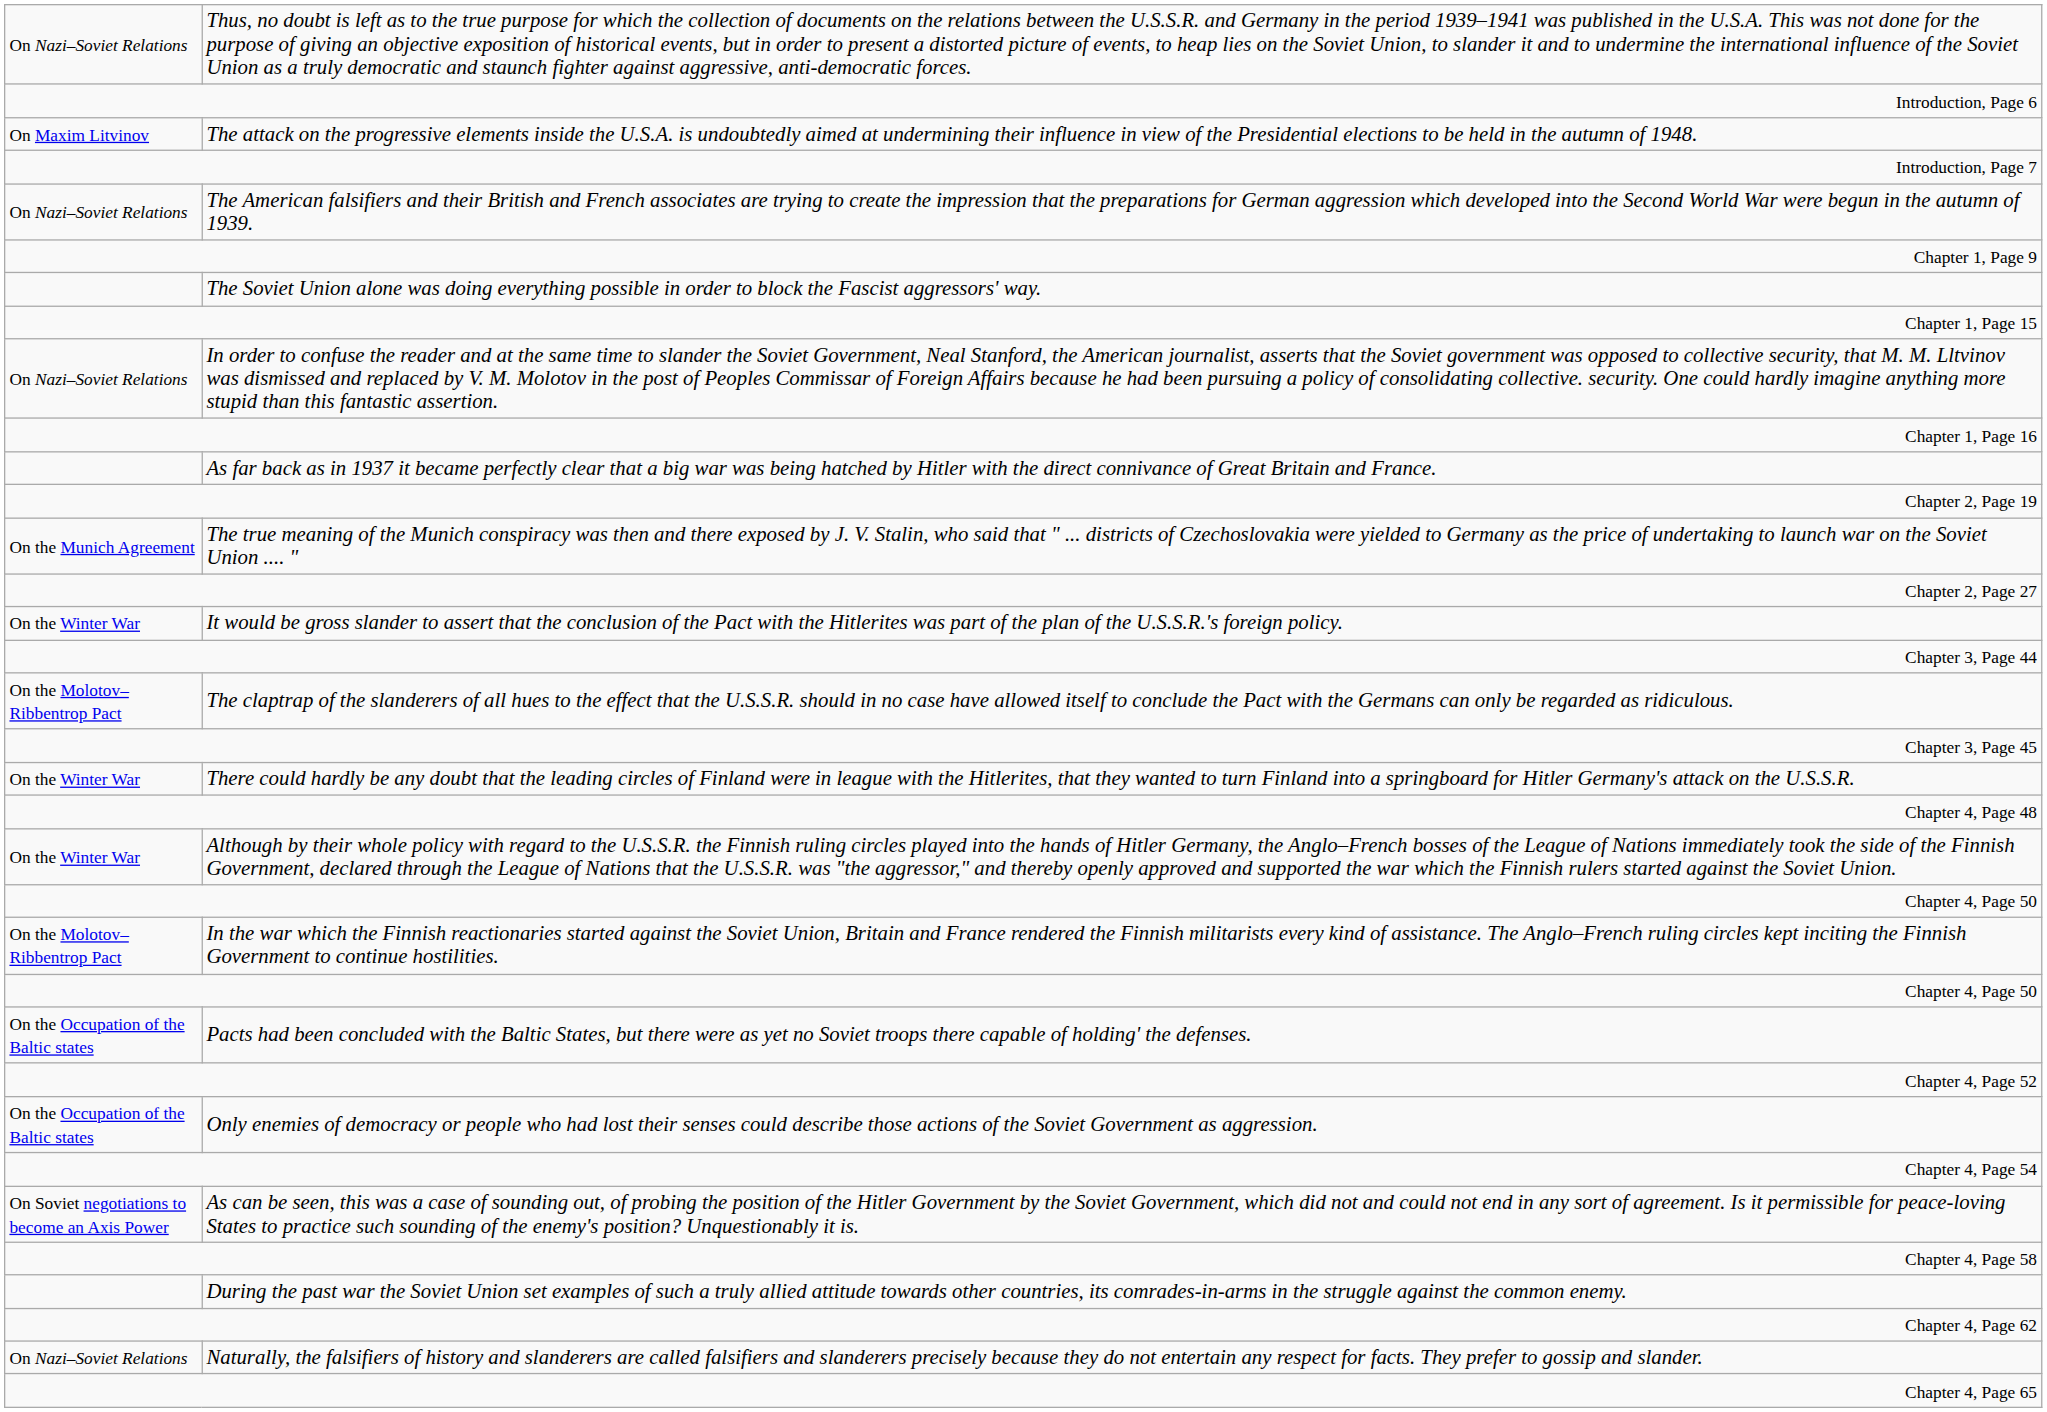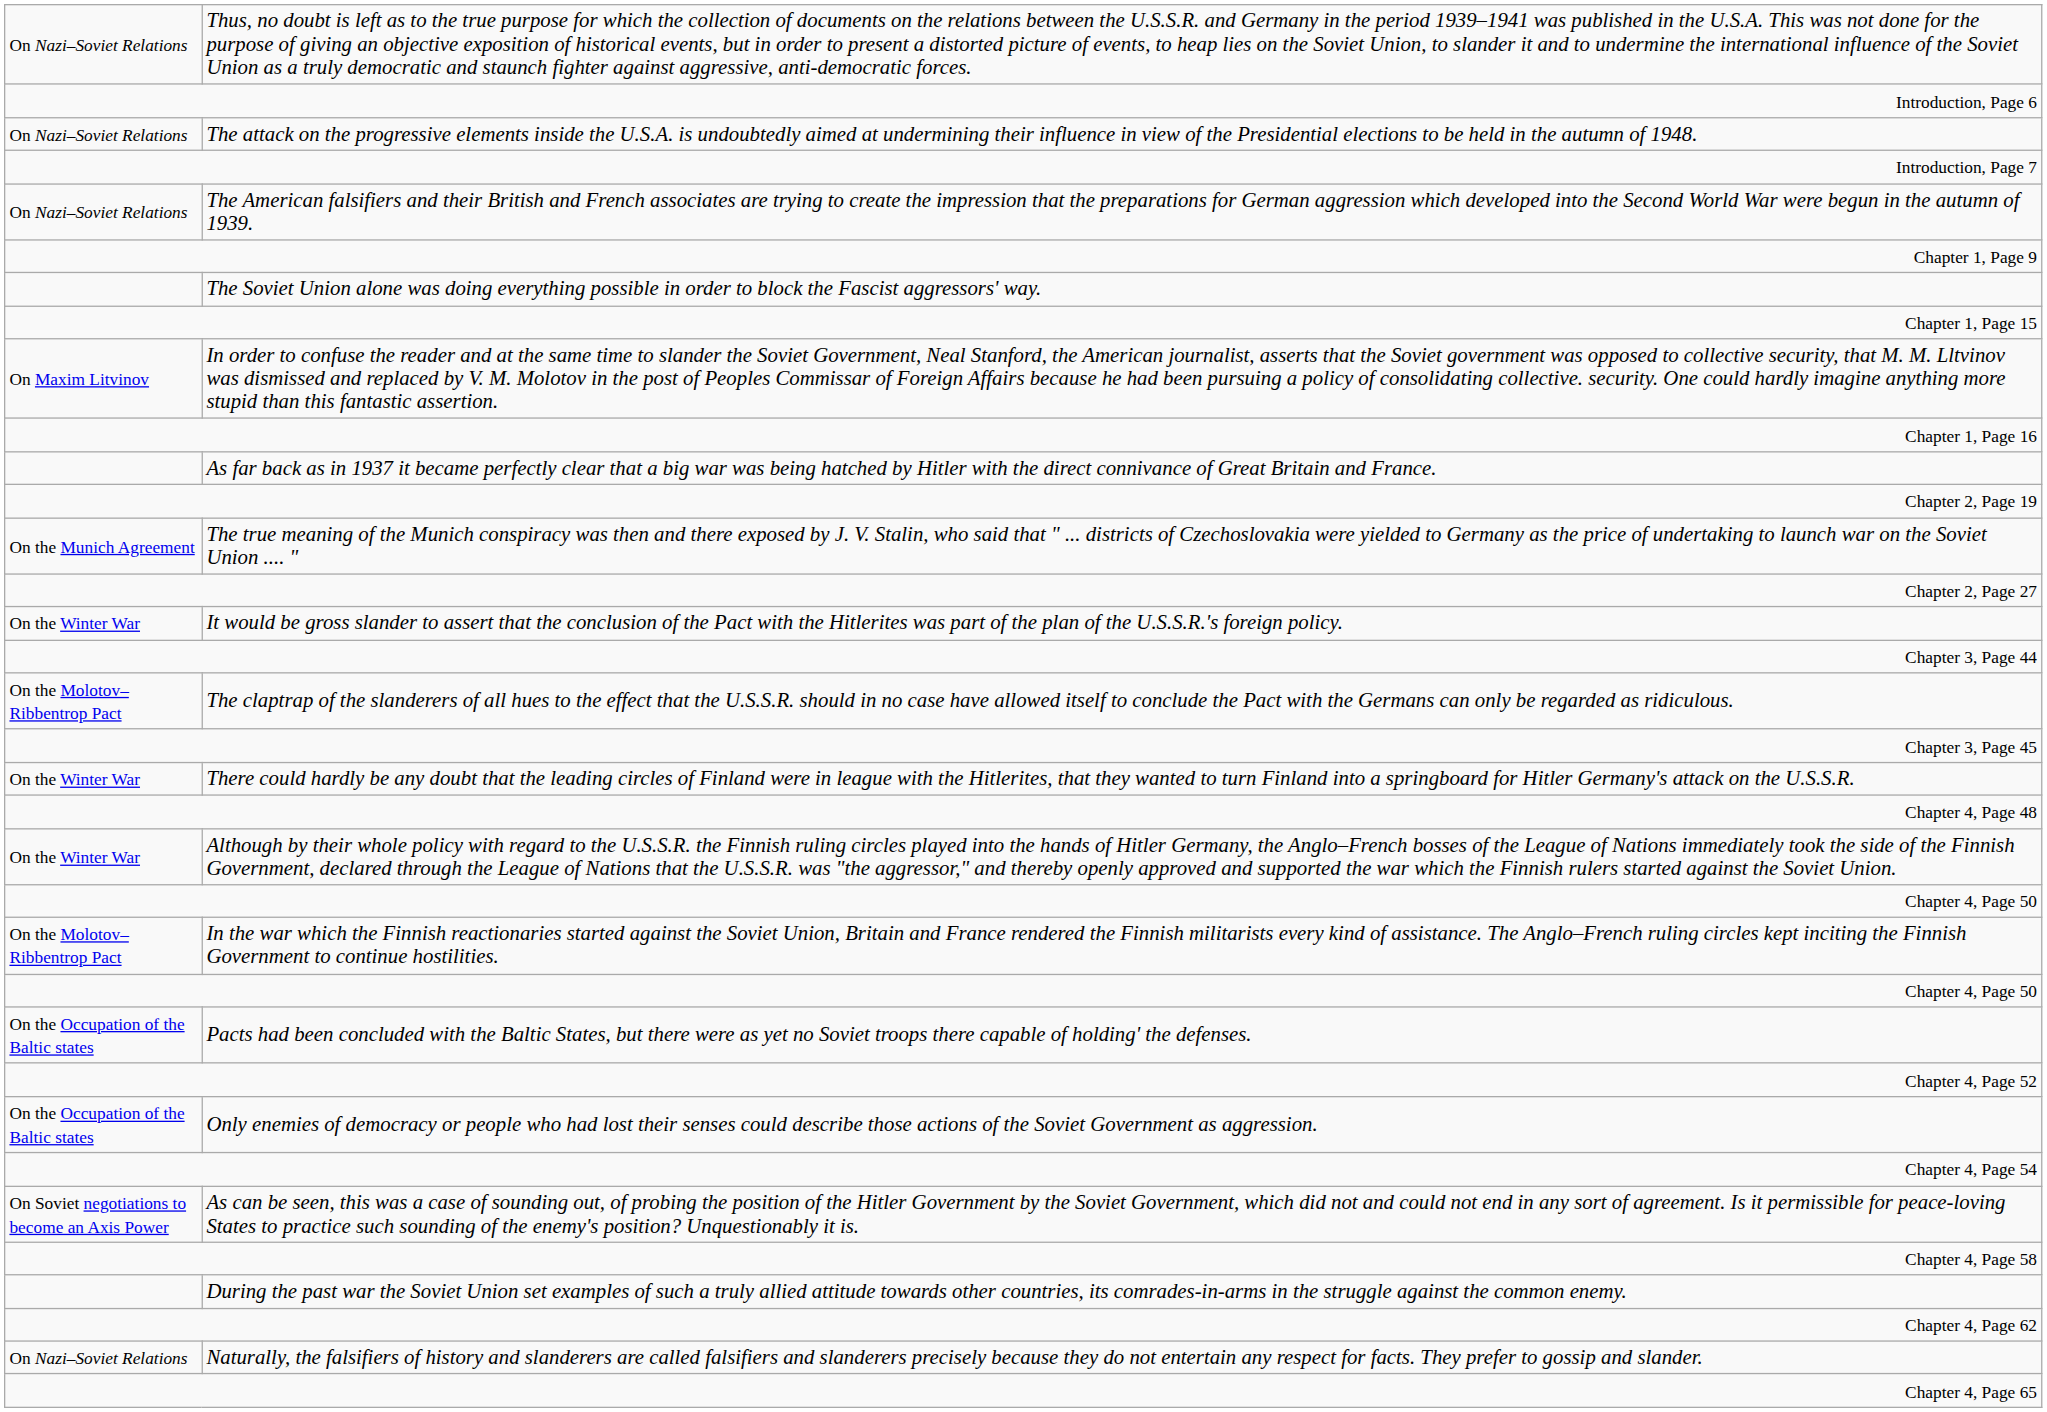(79, 135) On Maxim Litvinov -> (98, 135) On Nazi–Soviet Relations
(98, 379) On Nazi–Soviet Relations -> (79, 379) On Maxim Litvinov
